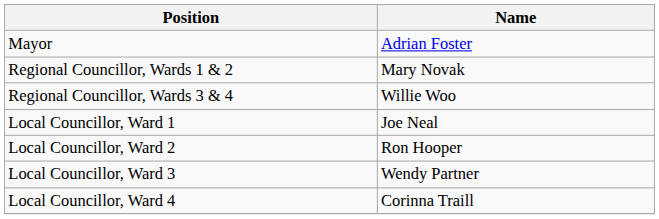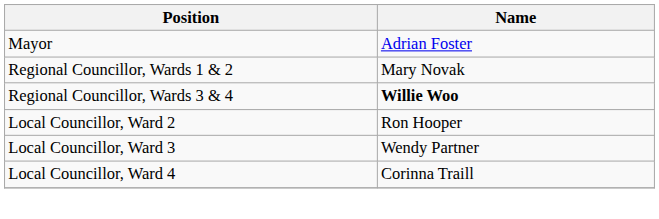(418, 95) normal -> (420, 95) bold
- row: (92, 122)
